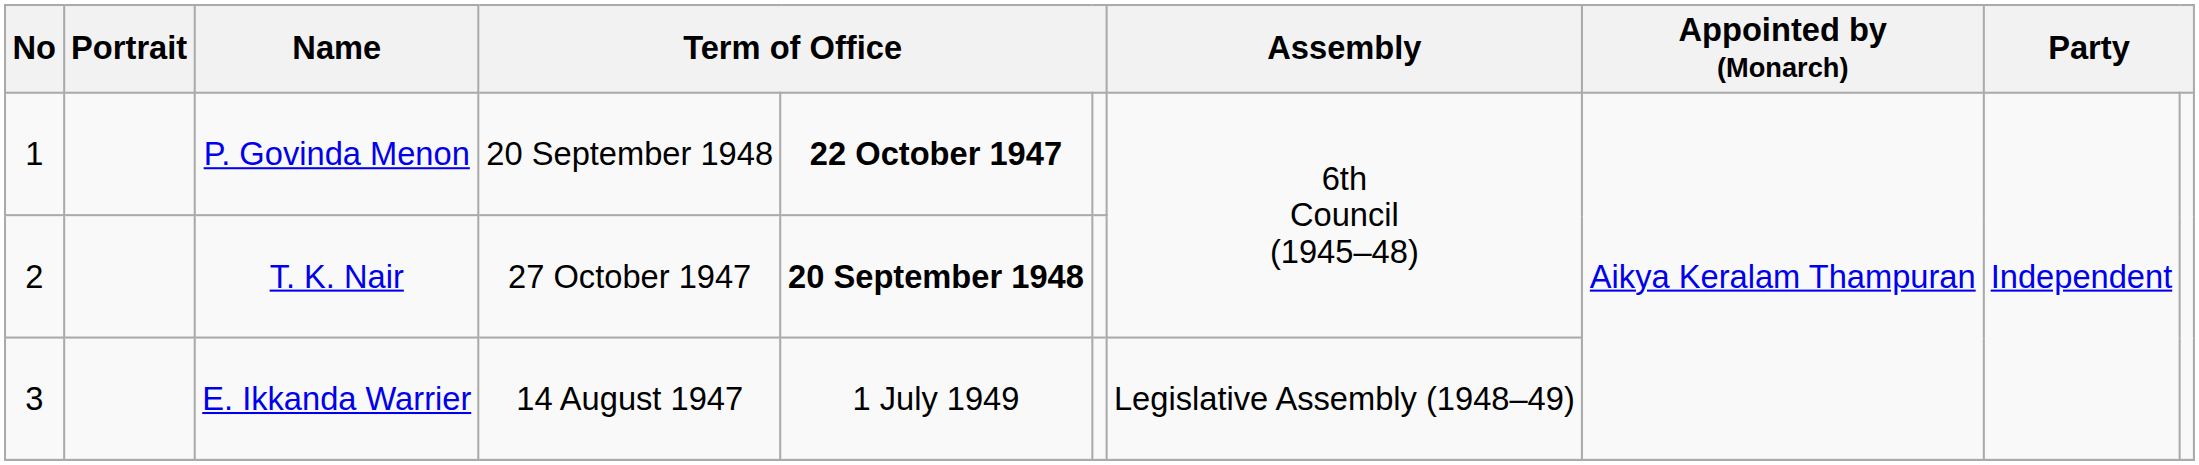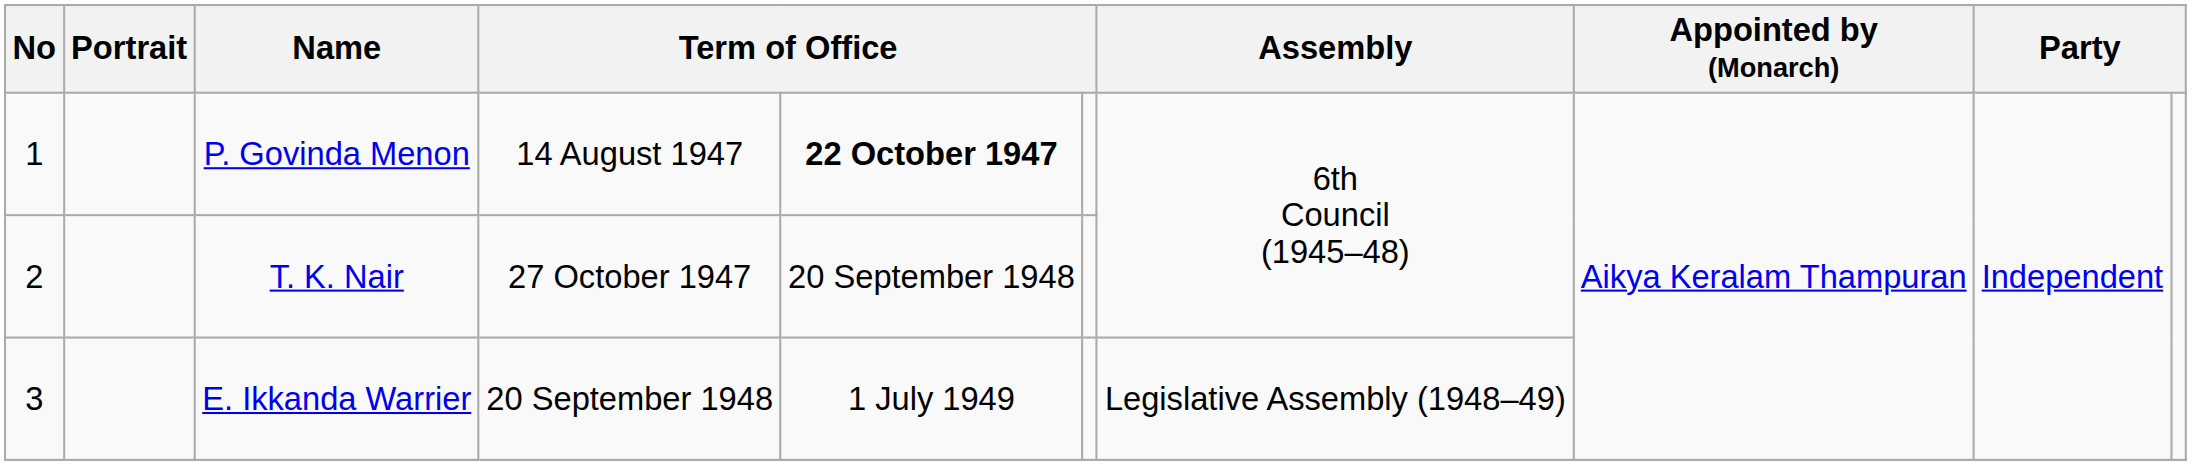(630, 154) 20 September 1948 -> (630, 154) 14 August 1947
(936, 276) bold -> (931, 276) normal
(630, 398) 14 August 1947 -> (630, 398) 20 September 1948
